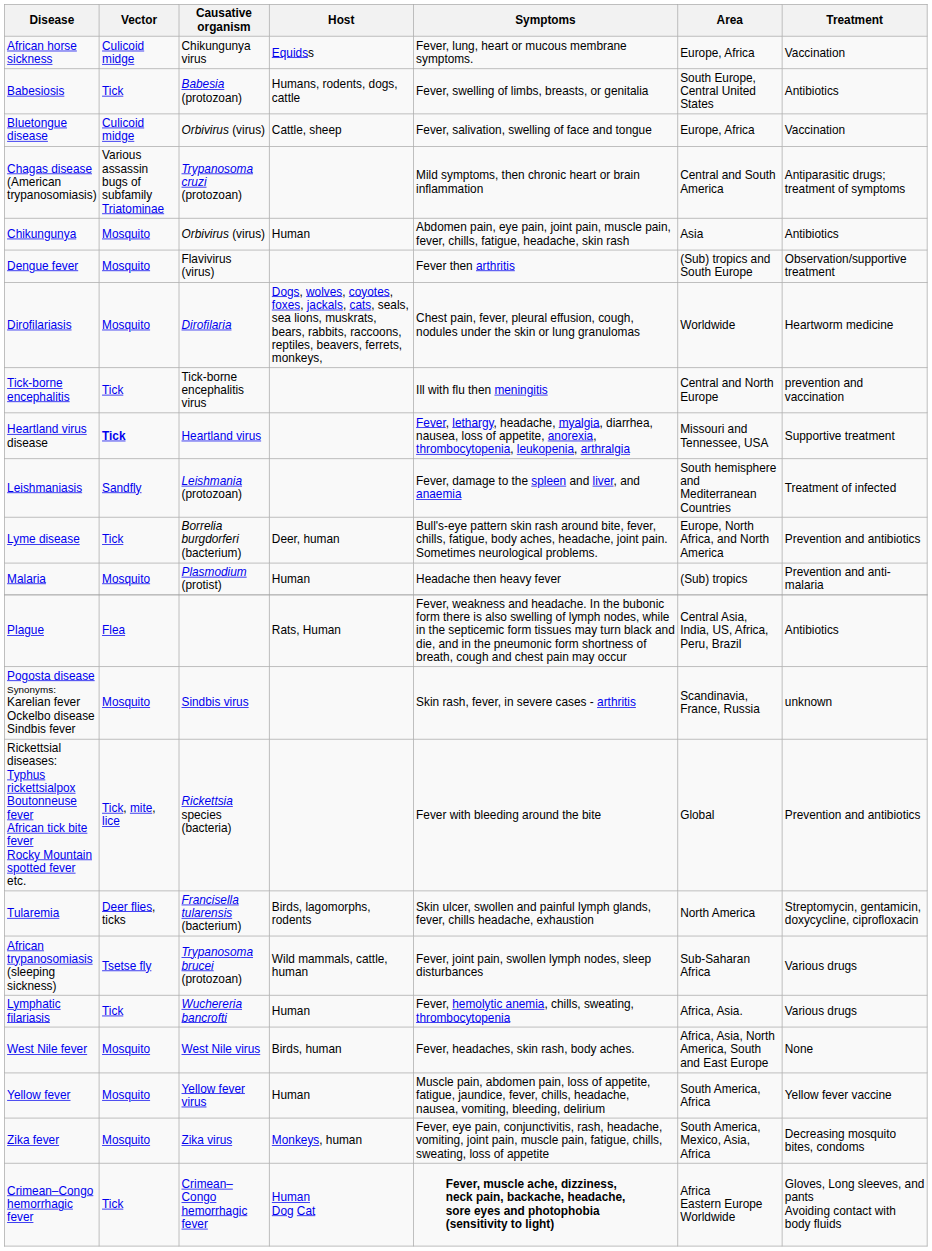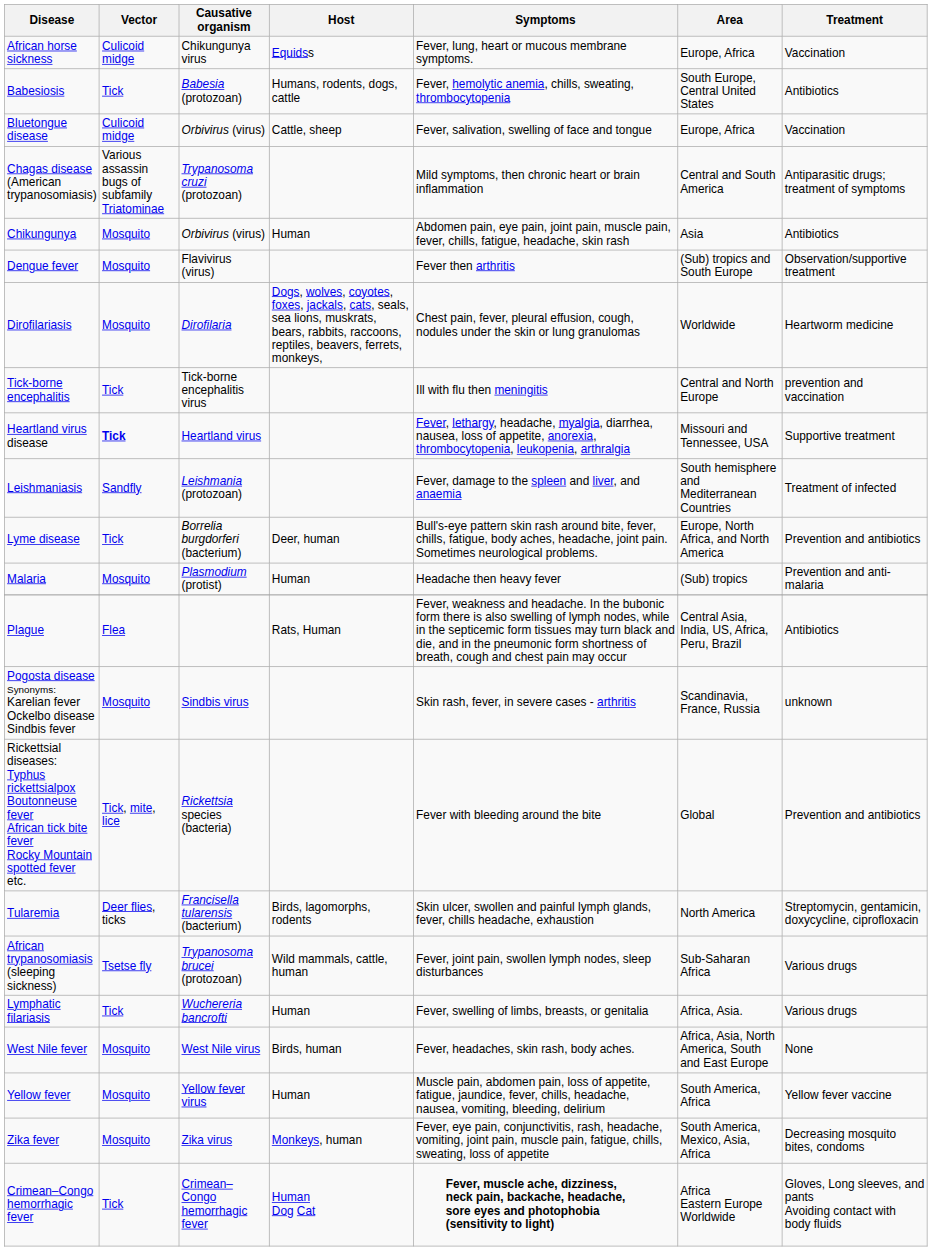(532, 91) Fever, swelling of limbs, breasts, or genitalia -> (525, 91) Fever, hemolytic anemia, chills, sweating, thrombocytopenia
(525, 1011) Fever, hemolytic anemia, chills, sweating, thrombocytopenia -> (532, 1011) Fever, swelling of limbs, breasts, or genitalia
